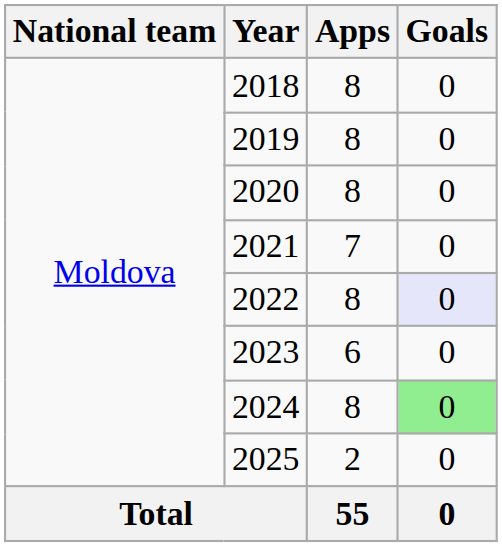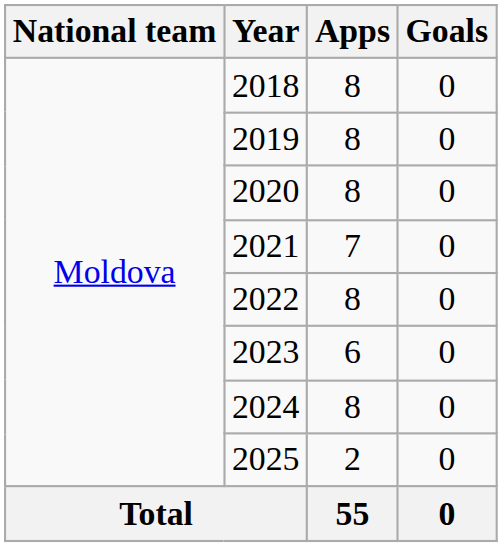(447, 298) lavender background -> (447, 298) no background
(447, 406) lightgreen background -> (447, 406) no background
